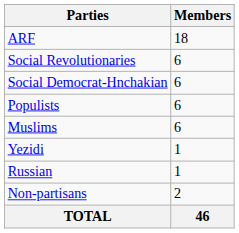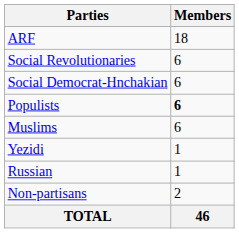(178, 104) normal -> (178, 104) bold
